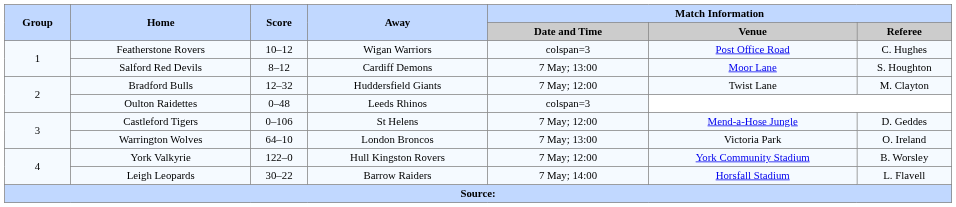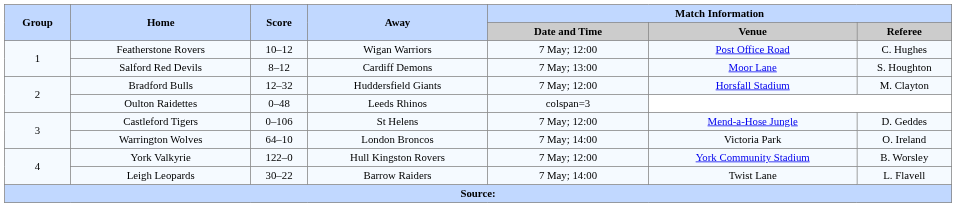(568, 49) colspan=3 -> (568, 49) 7 May; 12:00
(753, 85) Twist Lane -> (753, 85) Horsfall Stadium
(568, 139) 7 May; 13:00 -> (568, 139) 7 May; 14:00
(753, 175) Horsfall Stadium -> (753, 175) Twist Lane
